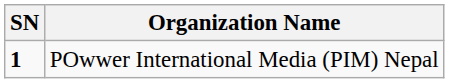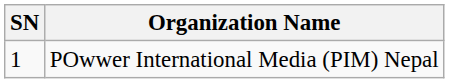(16, 58) bold -> (16, 58) normal
